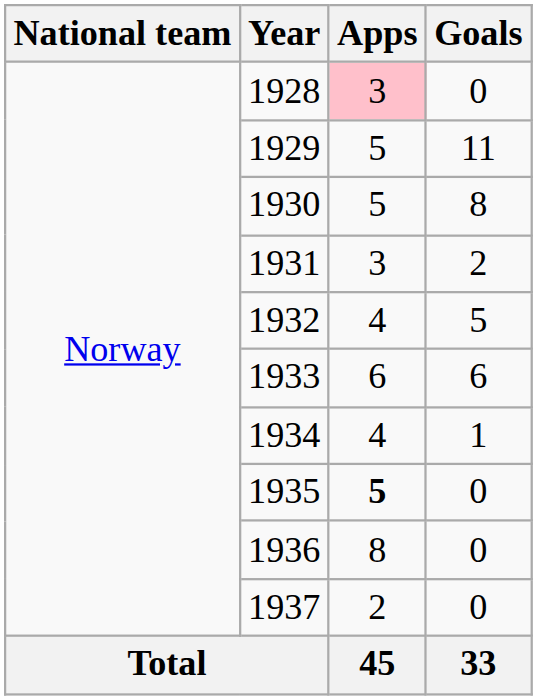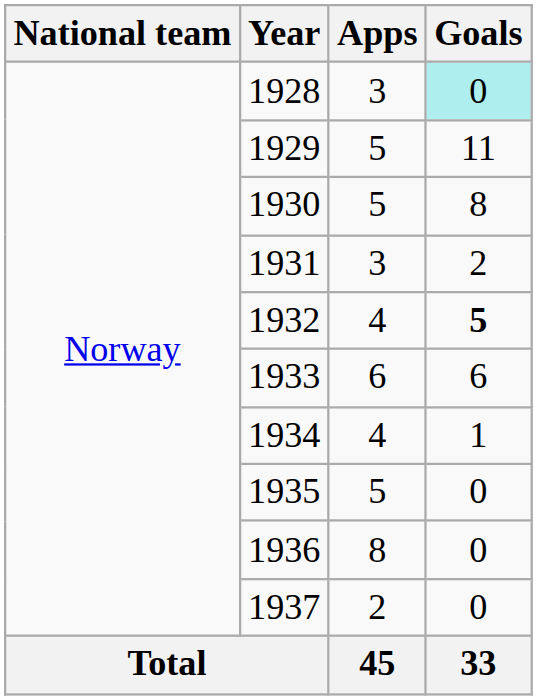(377, 90) pink background -> (377, 90) no background
(478, 90) no background -> (478, 90) paleturquoise background
(478, 319) normal -> (478, 319) bold
(377, 491) bold -> (377, 491) normal
